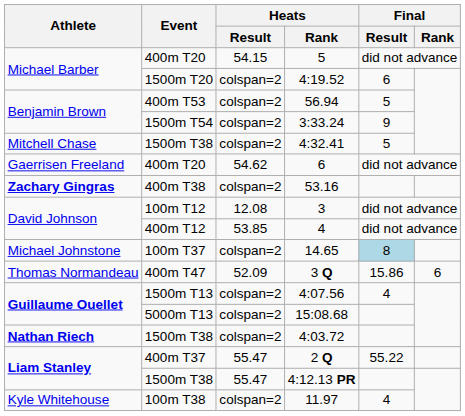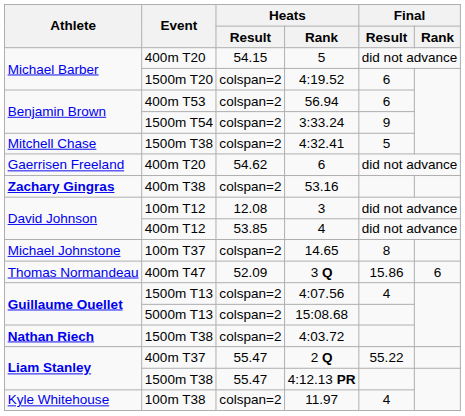(386, 101) 5 -> (386, 101) 6
(386, 251) lightblue background -> (386, 251) no background
